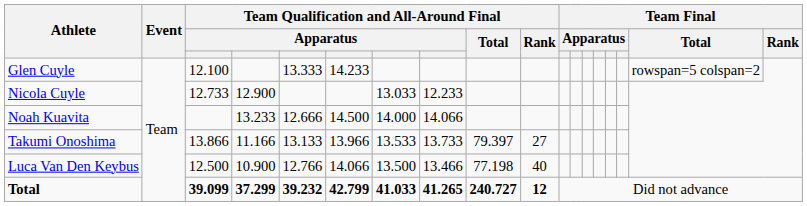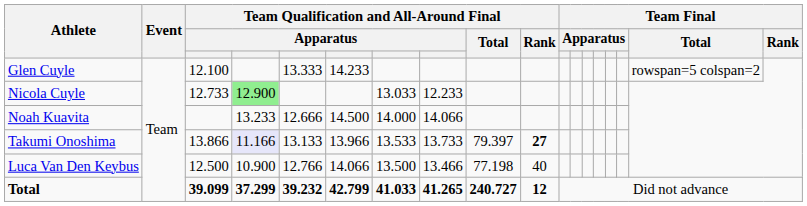(256, 94) no background -> (256, 94) lightgreen background
(256, 142) no background -> (256, 142) lavender background
(540, 142) normal -> (540, 142) bold
